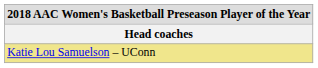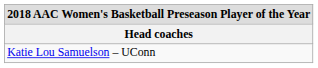(81, 53) khaki background -> (81, 53) no background
